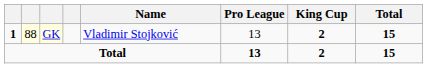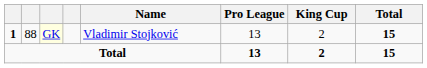(31, 33) lightyellow background -> (31, 33) no background
(322, 33) bold -> (322, 33) normal
